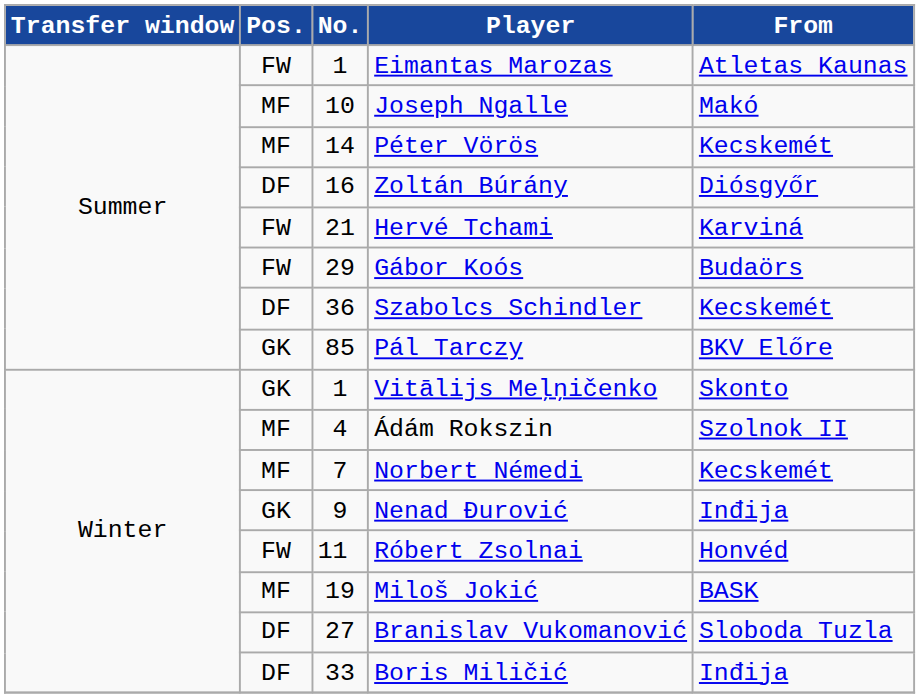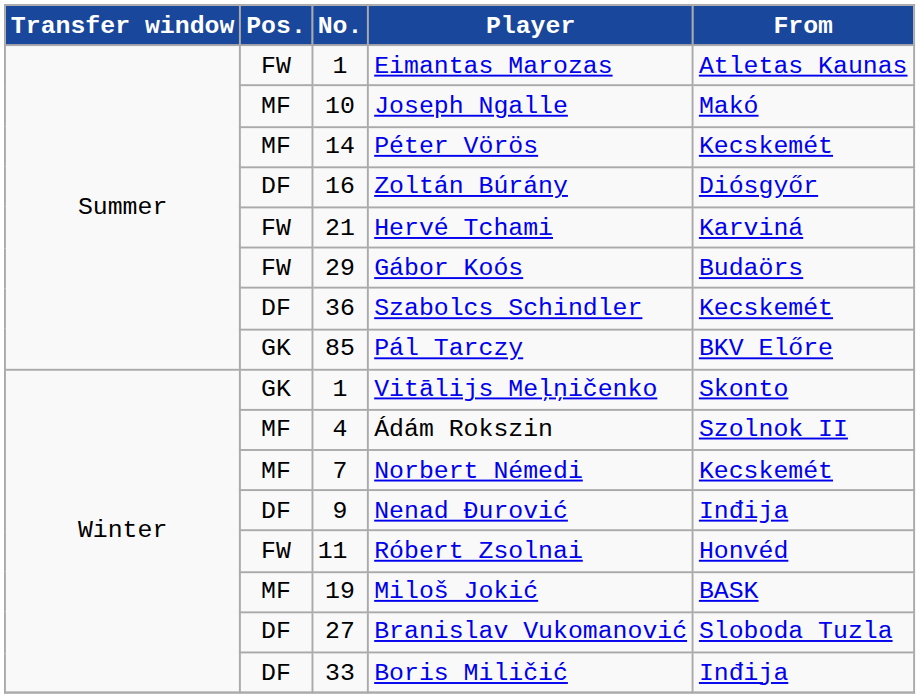(276, 511) GK -> (276, 511) DF
